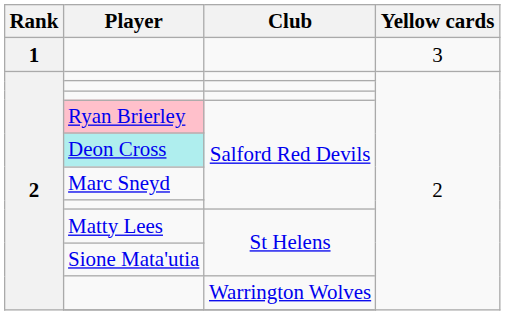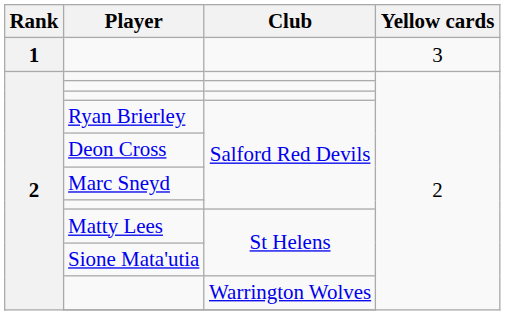(127, 116) pink background -> (127, 116) no background
(117, 149) paleturquoise background -> (117, 149) no background
